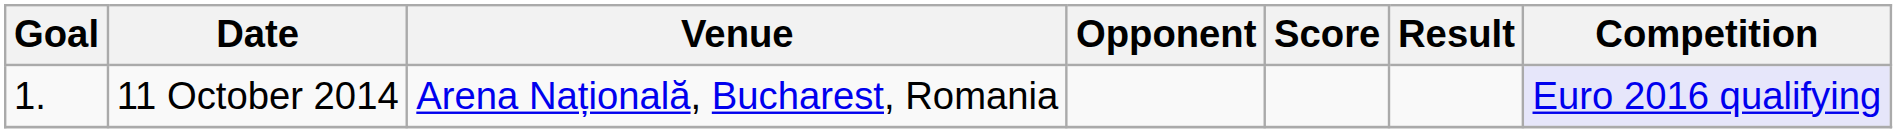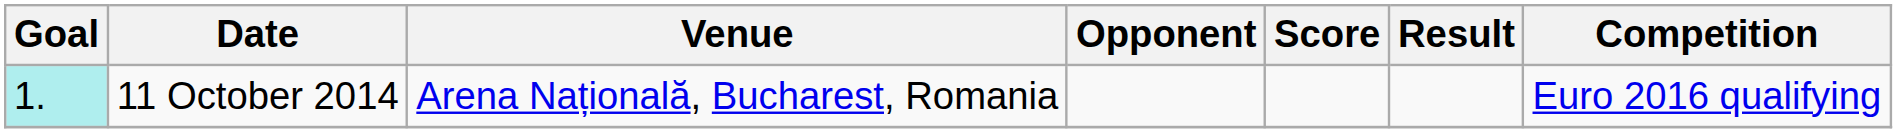(30, 95) no background -> (30, 95) paleturquoise background
(1707, 95) lavender background -> (1707, 95) no background
